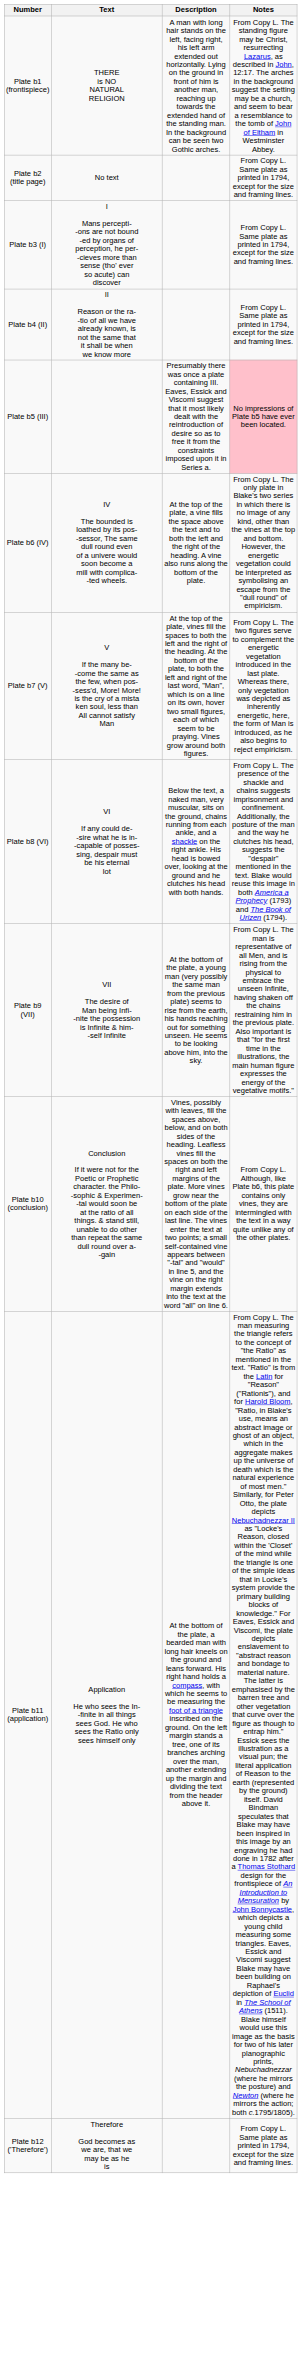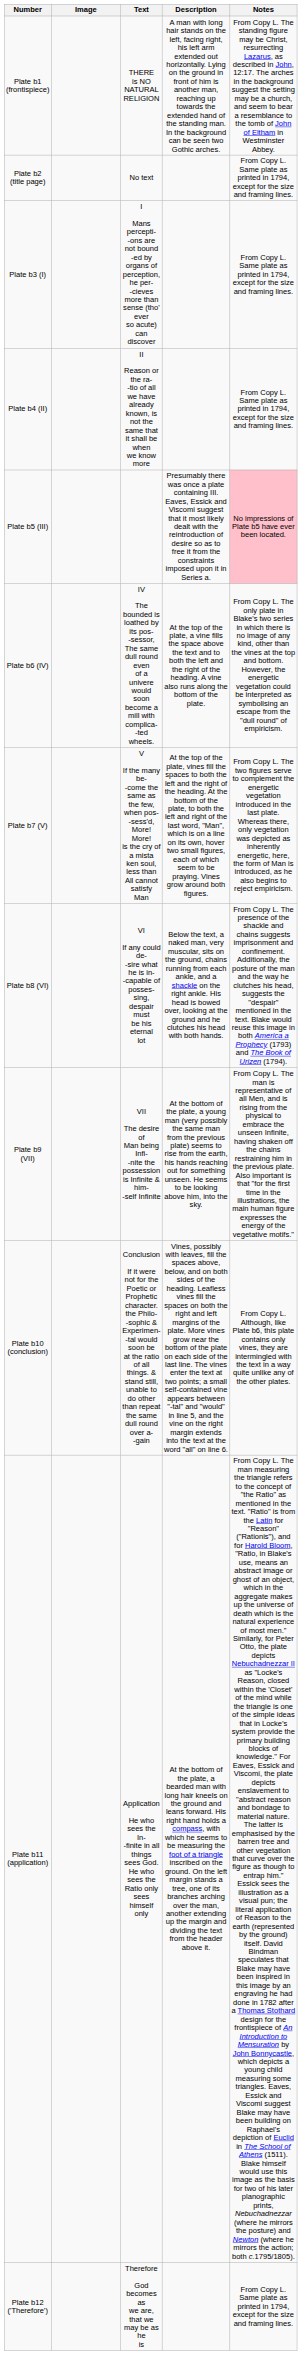+ column: (86, 10)
